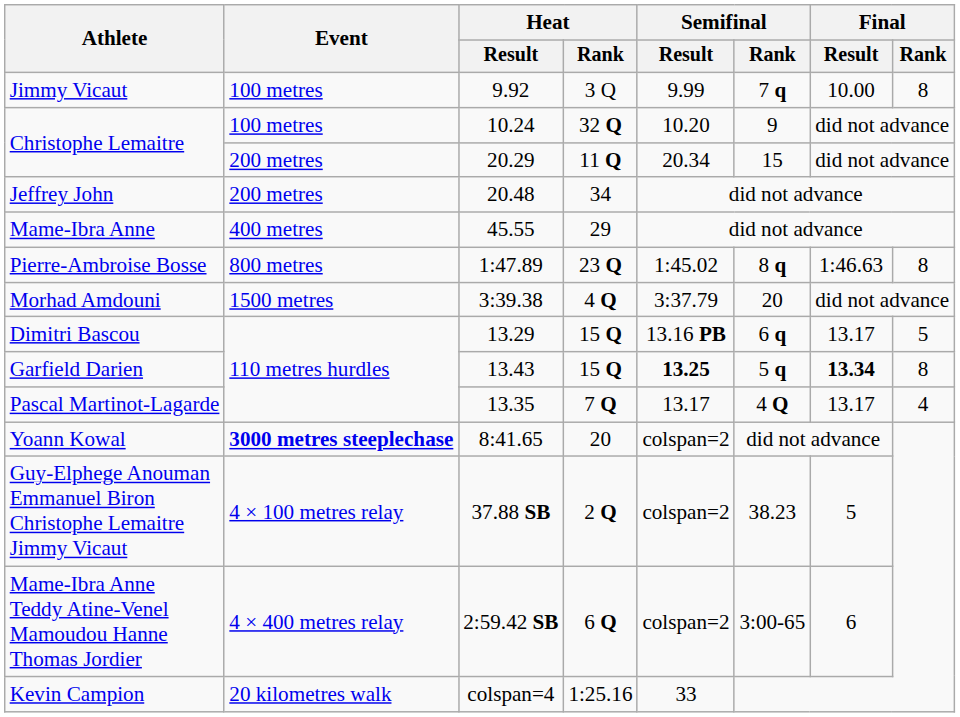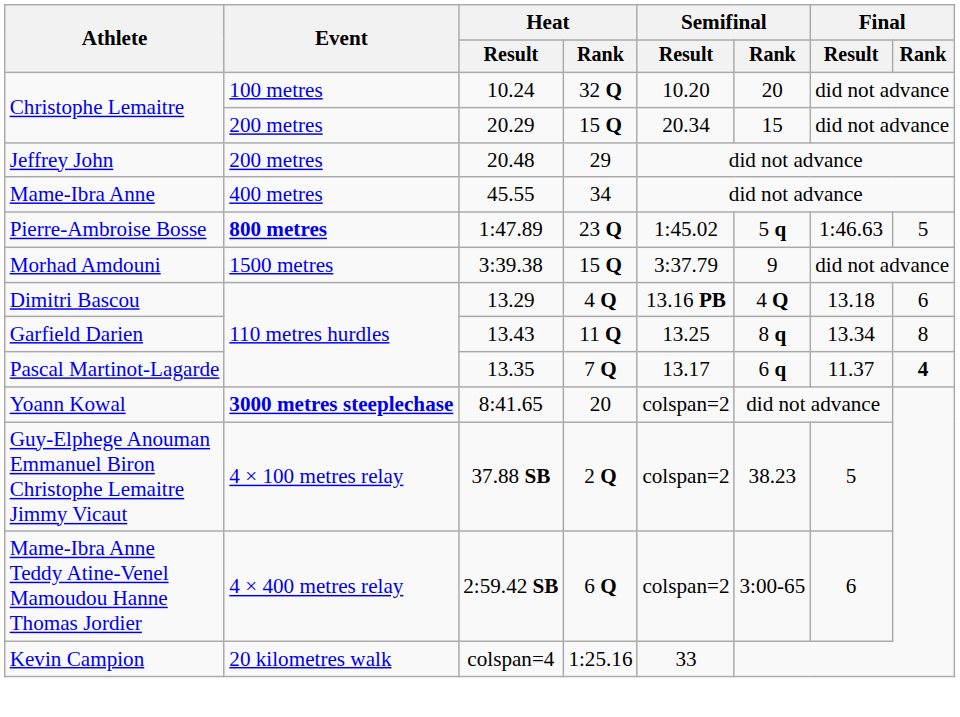- row: (69, 90)
(772, 125) 9 -> (772, 90) 20
(600, 160) 11 Q -> (600, 125) 15 Q
(600, 195) 34 -> (600, 160) 29
(600, 229) 29 -> (600, 195) 34
(276, 264) normal -> (278, 229) bold
(772, 264) 8 q -> (772, 229) 5 q
(923, 264) 8 -> (923, 229) 5
(600, 299) 4 Q -> (600, 264) 15 Q
(772, 299) 20 -> (772, 264) 9
(600, 334) 15 Q -> (600, 299) 4 Q
(772, 334) 6 q -> (772, 299) 4 Q
(851, 334) 13.17 -> (851, 299) 13.18
(923, 334) 5 -> (923, 299) 6
(600, 369) 15 Q -> (600, 334) 11 Q
(686, 369) bold -> (686, 334) normal
(772, 369) 5 q -> (772, 334) 8 q
(851, 369) bold -> (851, 334) normal
(772, 404) 4 Q -> (772, 369) 6 q
(851, 404) 13.17 -> (851, 369) 11.37
(923, 404) normal -> (923, 369) bold
